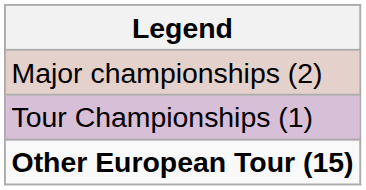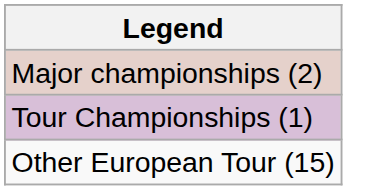(182, 163) bold -> (173, 163) normal
